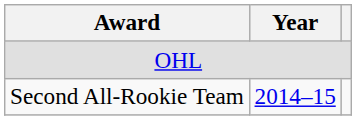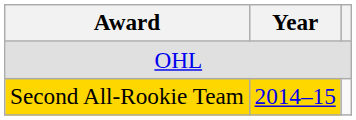(127, 96) no background -> (127, 96) gold background
(295, 96) no background -> (295, 96) gold background
